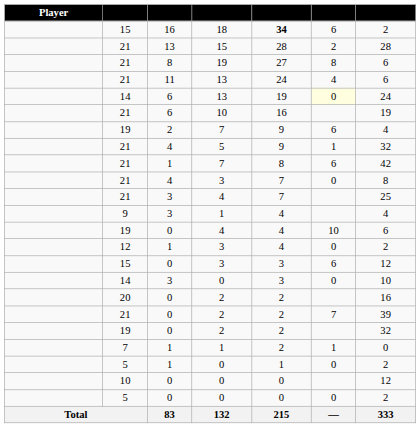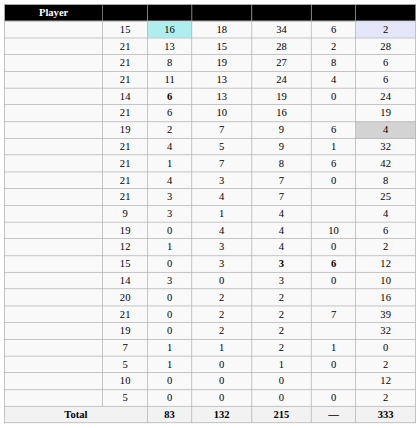(170, 29) no background -> (170, 29) paleturquoise background
(281, 29) bold -> (281, 29) normal
(386, 29) no background -> (386, 29) lavender background
(170, 96) normal -> (170, 96) bold
(334, 96) lightyellow background -> (334, 96) no background
(386, 130) no background -> (386, 130) lightgrey background
(281, 264) normal -> (281, 264) bold
(334, 264) normal -> (334, 264) bold
